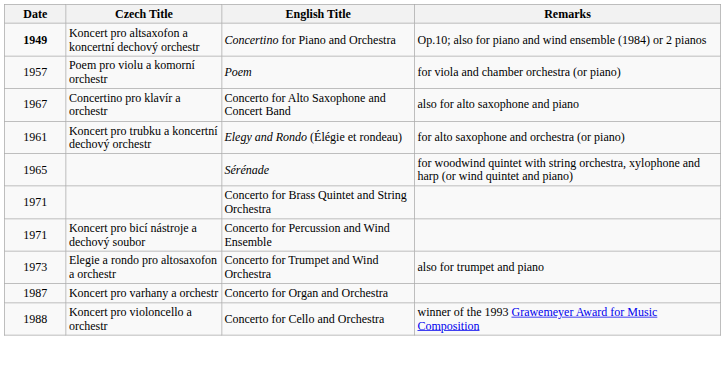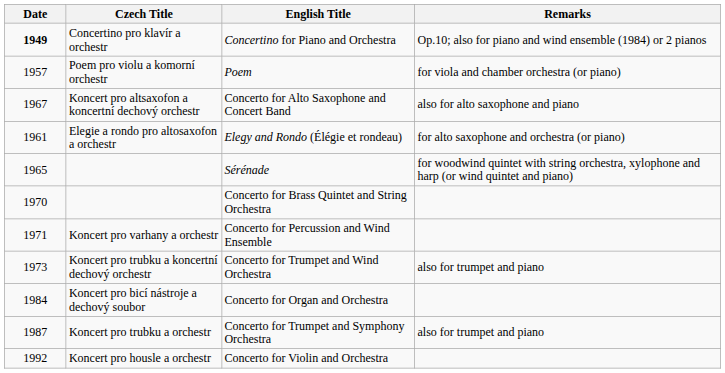(134, 39) Koncert pro altsaxofon a koncertní dechový orchestr -> (125, 39) Concertino pro klavír a orchestr
(125, 104) Concertino pro klavír a orchestr -> (134, 104) Koncert pro altsaxofon a koncertní dechový orchestr
(143, 137) Koncert pro trubku a koncertní dechový orchestr -> (143, 137) Elegie a rondo pro altosaxofon a orchestr
(35, 202) 1971 -> (35, 202) 1970
(133, 234) Koncert pro bicí nástroje a dechový soubor -> (144, 234) Koncert pro varhany a orchestr
(143, 267) Elegie a rondo pro altosaxofon a orchestr -> (143, 267) Koncert pro trubku a koncertní dechový orchestr
(35, 293) 1987 -> (35, 300) 1984
(144, 293) Koncert pro varhany a orchestr -> (133, 300) Koncert pro bicí nástroje a dechový soubor
+ row: (314, 332)
- row: (304, 319)
+ row: (306, 358)
